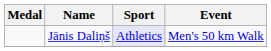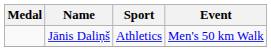(139, 36) lavender background -> (139, 36) no background
